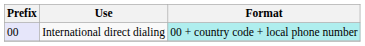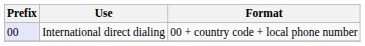(264, 31) paleturquoise background -> (264, 31) no background
